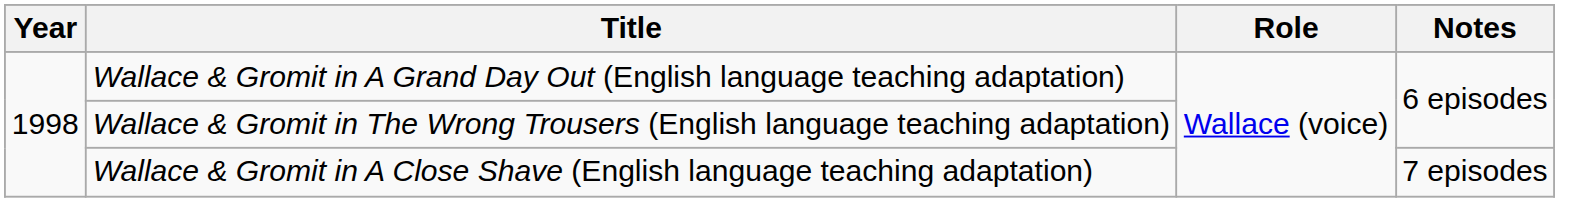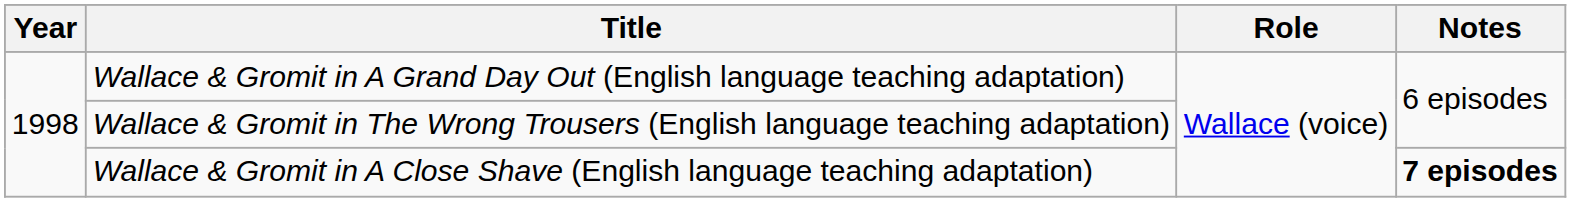(1475, 171) normal -> (1480, 171) bold
